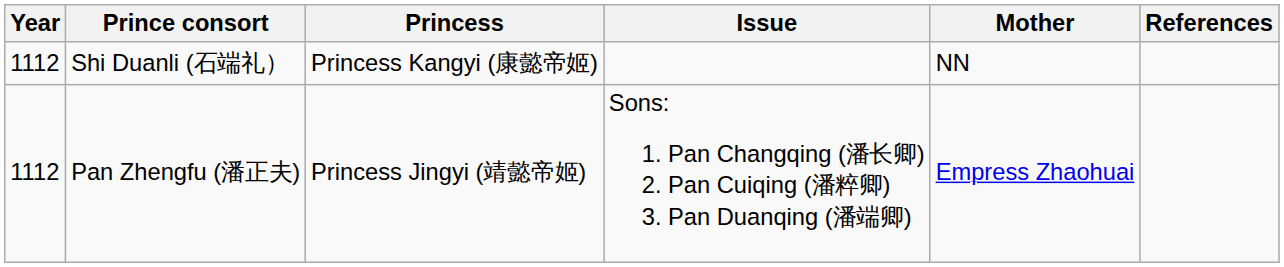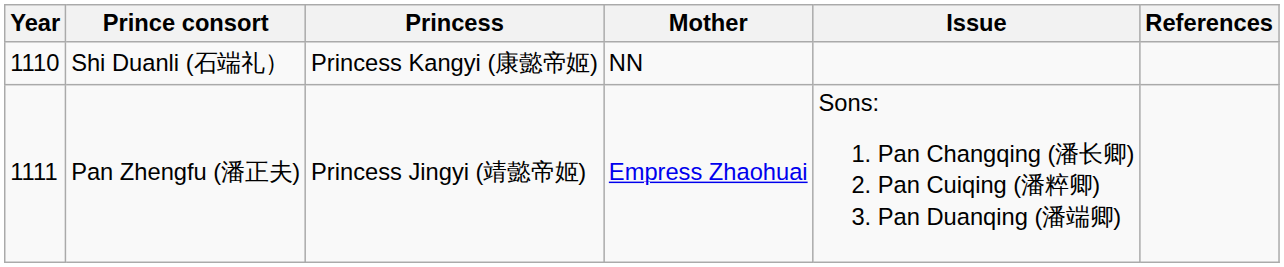columns swapped: (1035, 23) <-> (767, 23)
(35, 63) 1112 -> (35, 63) 1110
(35, 173) 1112 -> (34, 173) 1111
